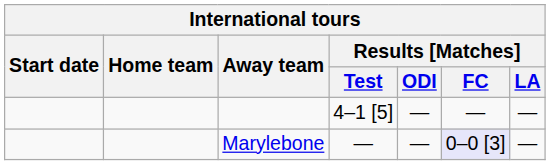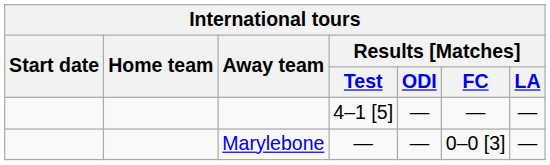(476, 143) lavender background -> (476, 143) no background
